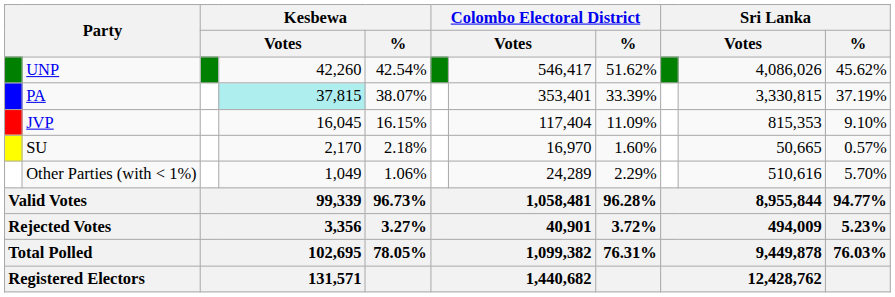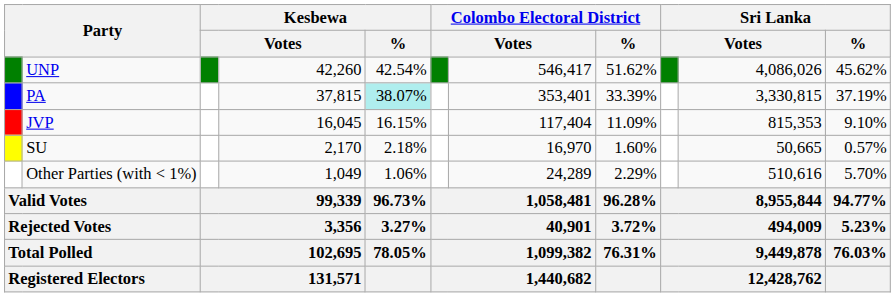(339, 95) paleturquoise background -> (339, 95) no background
(401, 95) no background -> (401, 95) paleturquoise background
